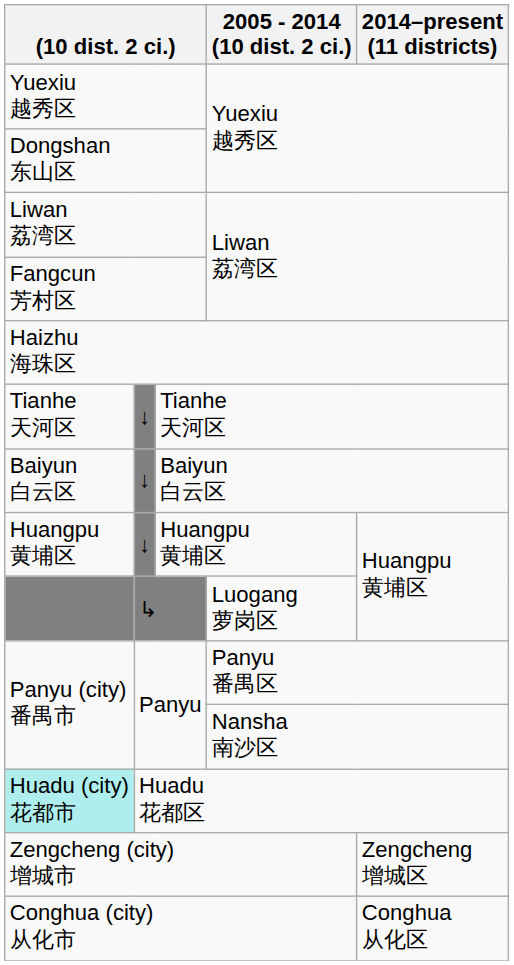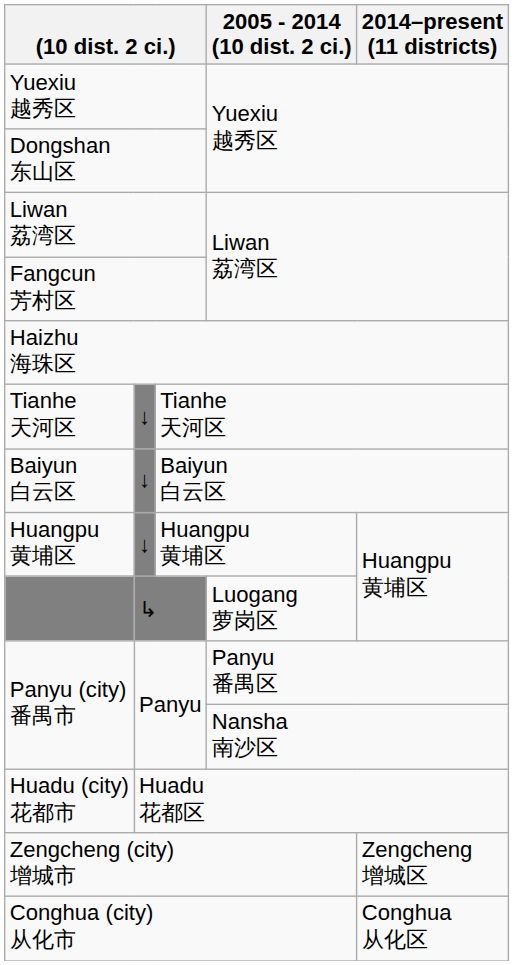(69, 798) paleturquoise background -> (69, 798) no background
